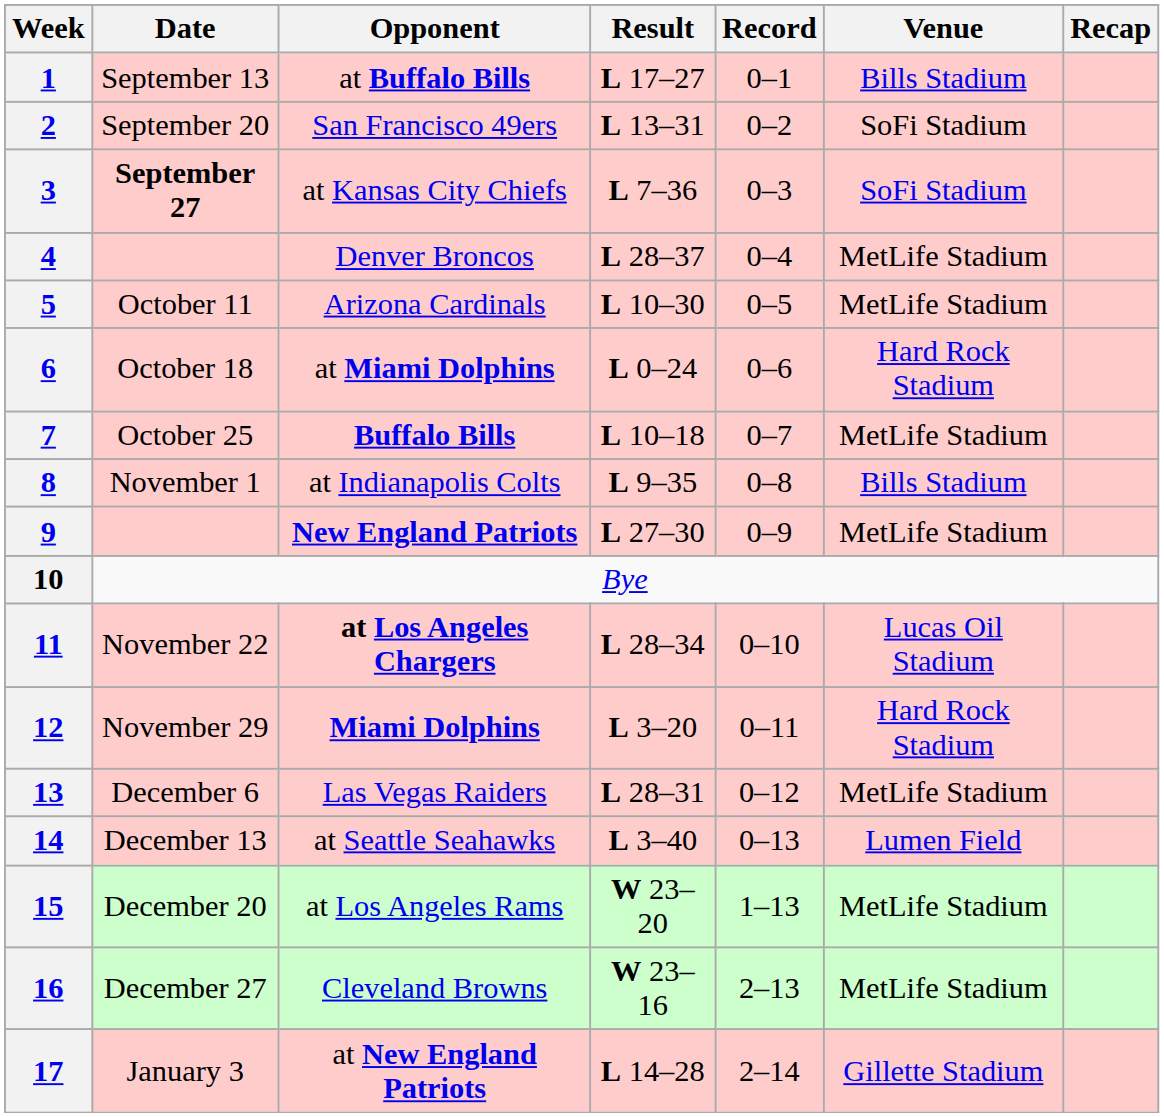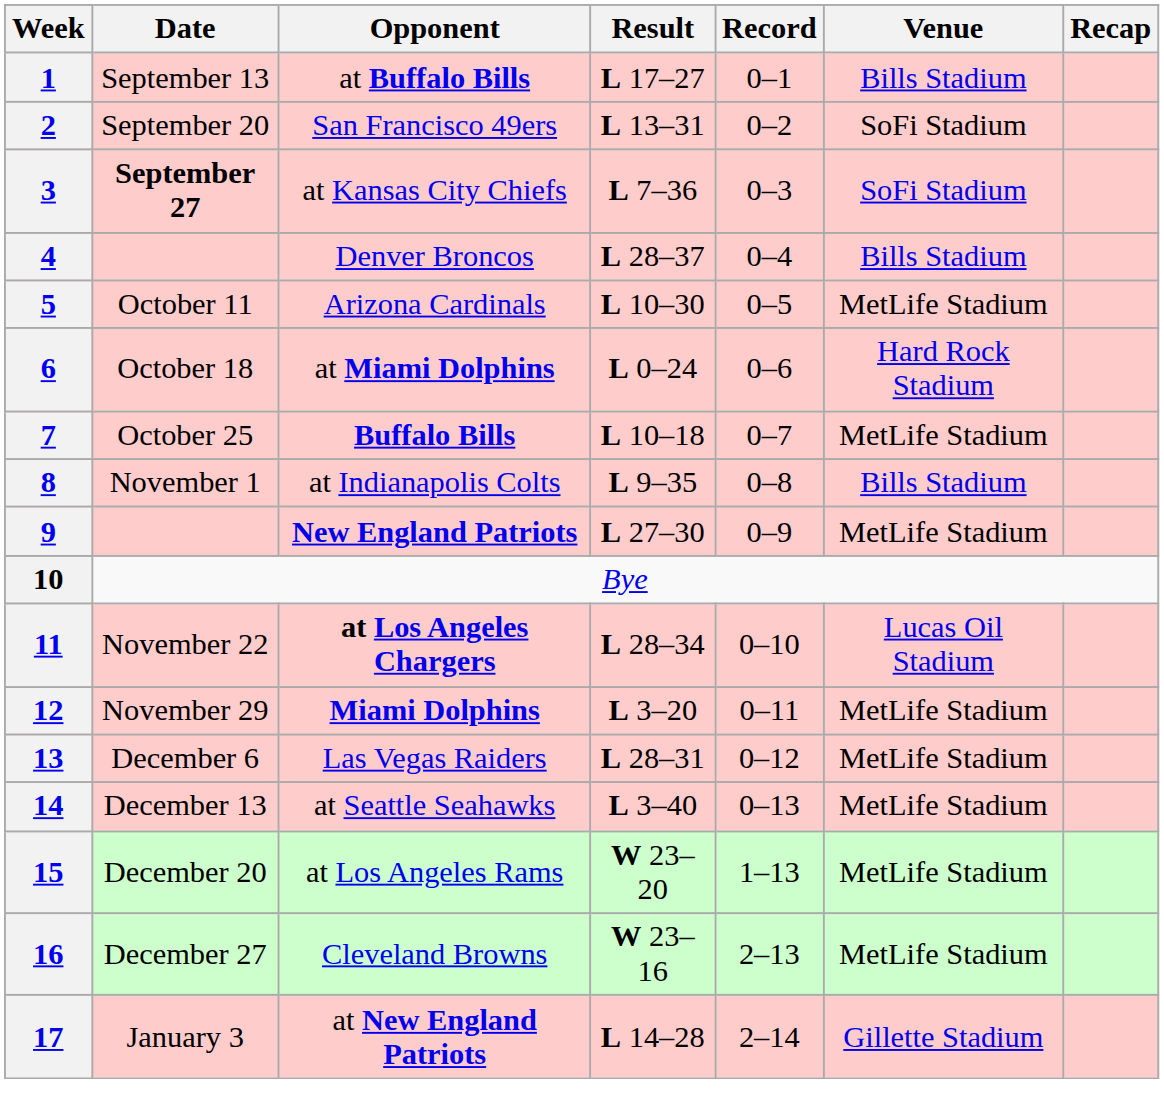(943, 255) MetLife Stadium -> (943, 255) Bills Stadium
(943, 726) Hard Rock Stadium -> (943, 709) MetLife Stadium
(943, 840) Lumen Field -> (943, 806) MetLife Stadium
